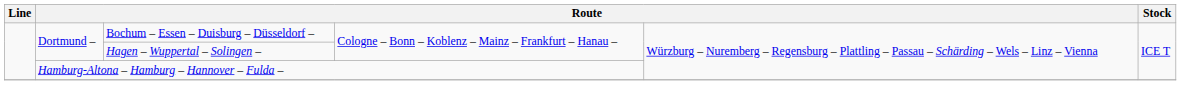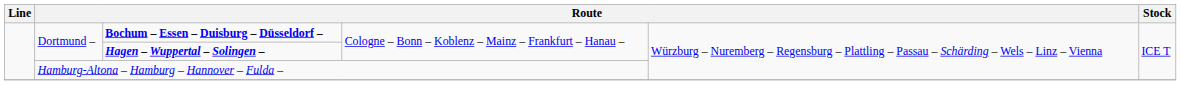(210, 32) normal -> (214, 32) bold
(184, 51) normal -> (185, 51) bold
